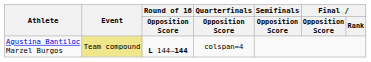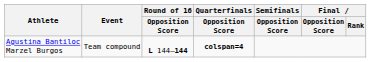(112, 46) khaki background -> (112, 46) no background
(224, 46) normal -> (224, 46) bold
